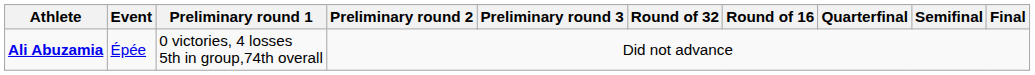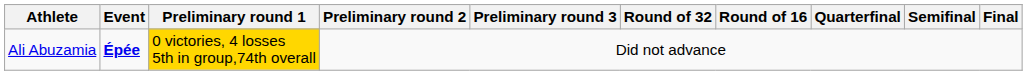(56, 50) bold -> (52, 50) normal
(128, 50) normal -> (122, 50) bold
(241, 50) no background -> (234, 50) gold background
